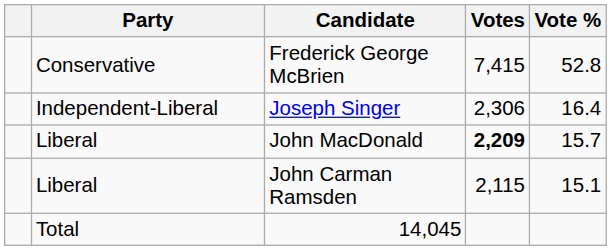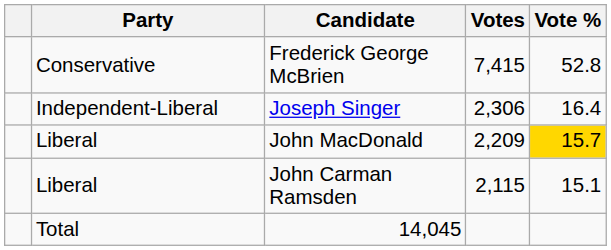(499, 141) bold -> (499, 141) normal
(581, 141) no background -> (581, 141) gold background
